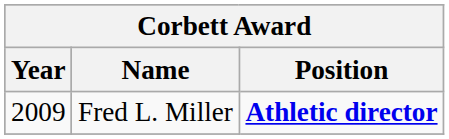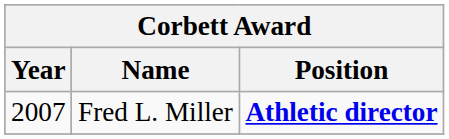(38, 112) 2009 -> (38, 112) 2007
